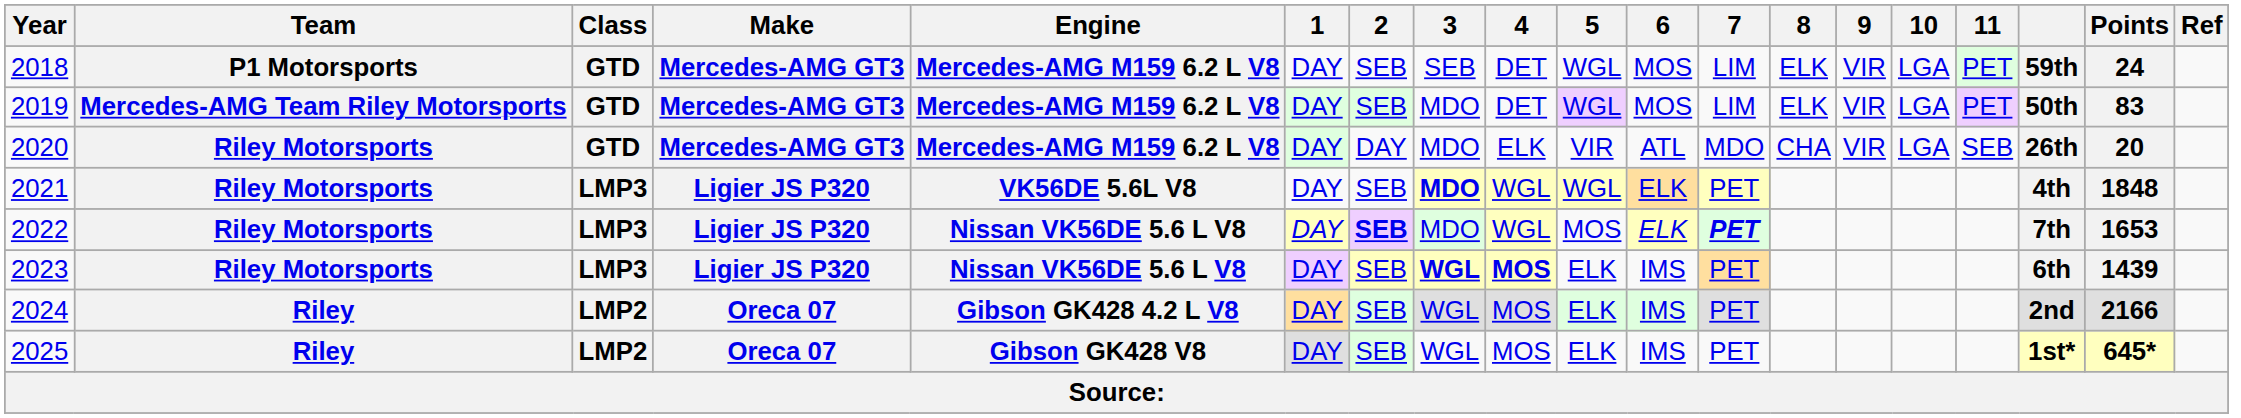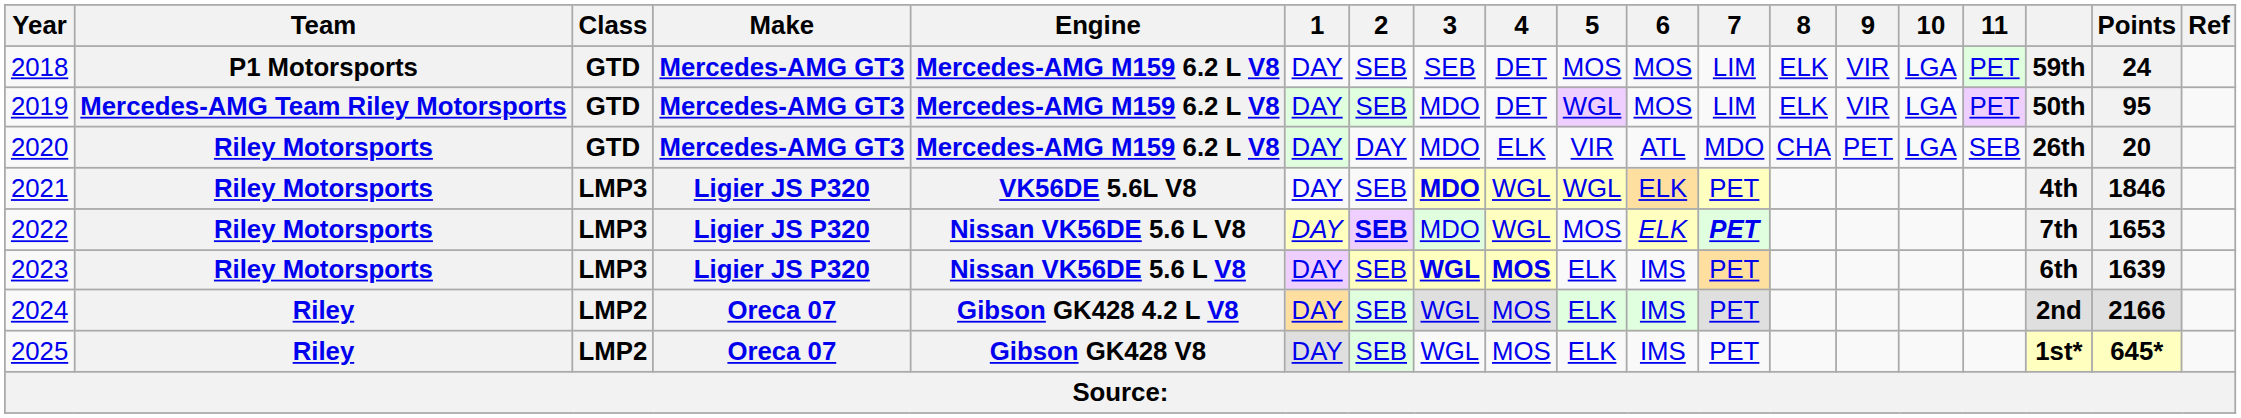(1592, 66) WGL -> (1592, 66) MOS
(2130, 107) 83 -> (2137, 107) 95
(1864, 148) VIR -> (1868, 148) PET
(2130, 189) 1848 -> (2137, 189) 1846
(2130, 270) 1439 -> (2137, 270) 1639
